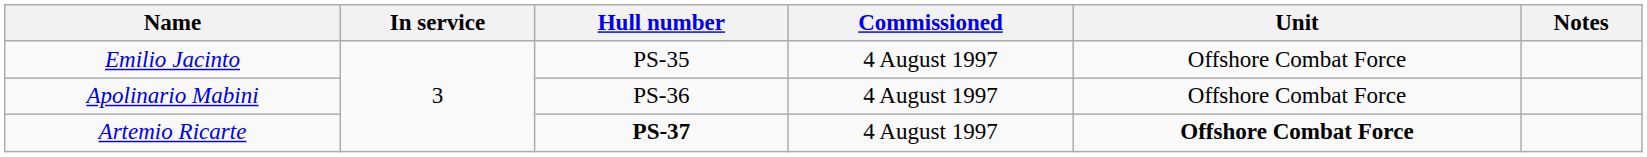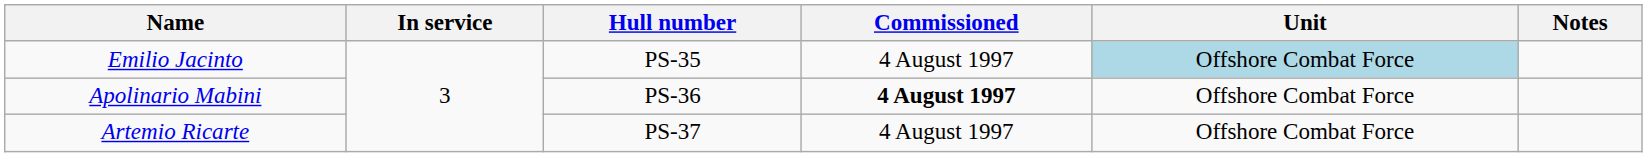(1297, 59) no background -> (1305, 59) lightblue background
(931, 95) normal -> (946, 95) bold
(661, 132) bold -> (673, 132) normal
(1297, 132) bold -> (1305, 132) normal
